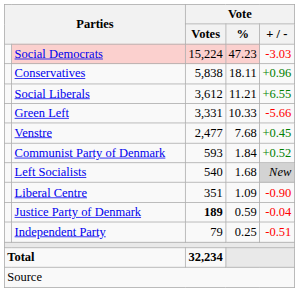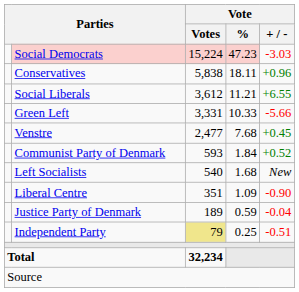(280, 172) lightgrey background -> (280, 172) no background
(213, 212) bold -> (213, 212) normal
(217, 232) no background -> (217, 232) khaki background
